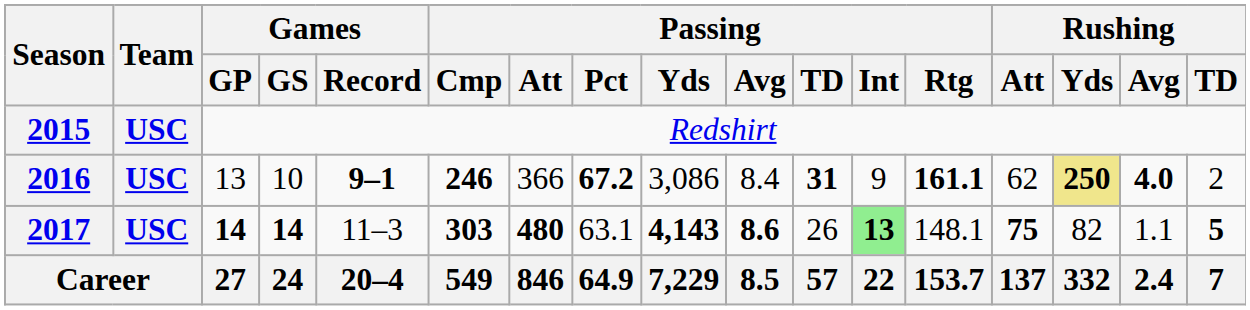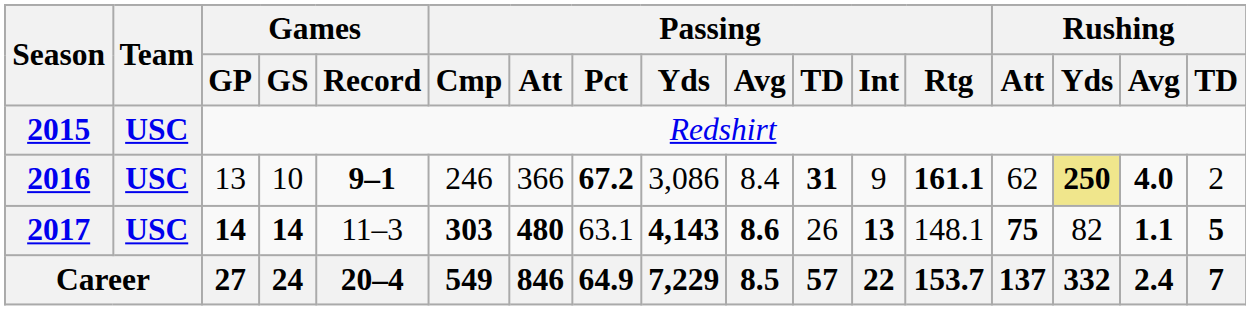(469, 179) bold -> (469, 179) normal
(879, 229) lightgreen background -> (879, 229) no background
(1154, 229) normal -> (1154, 229) bold
